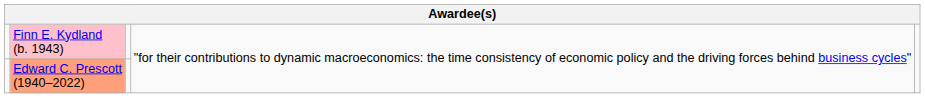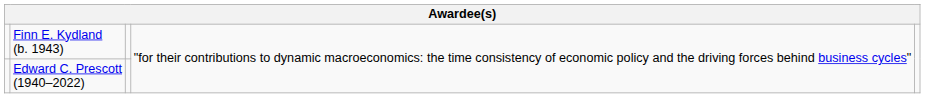(58, 41) pink background -> (58, 41) no background
(68, 75) lightsalmon background -> (68, 75) no background
